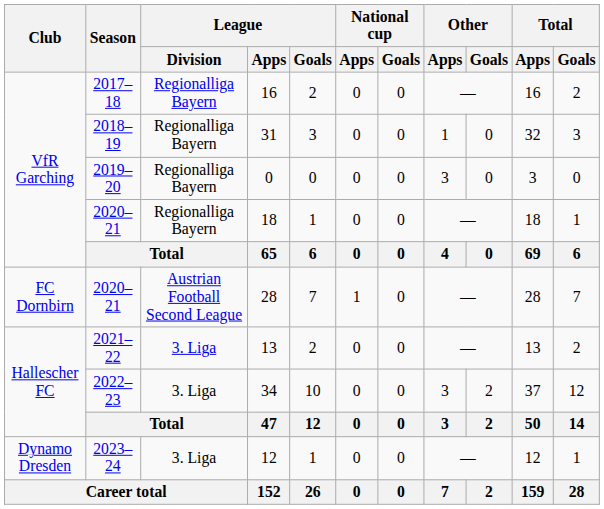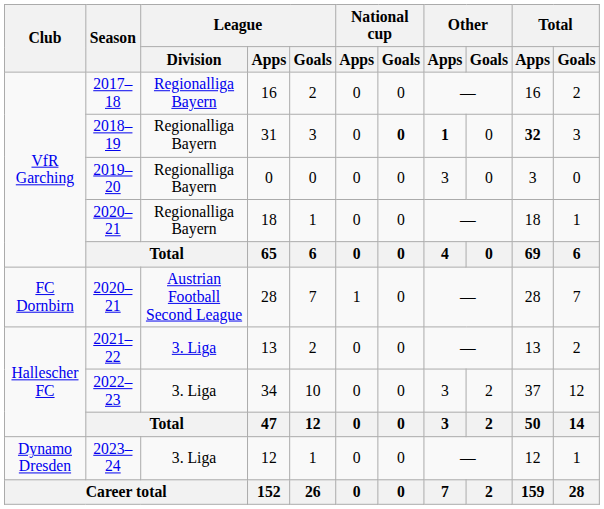(401, 135) normal -> (401, 135) bold
(445, 135) normal -> (445, 135) bold
(533, 135) normal -> (533, 135) bold
